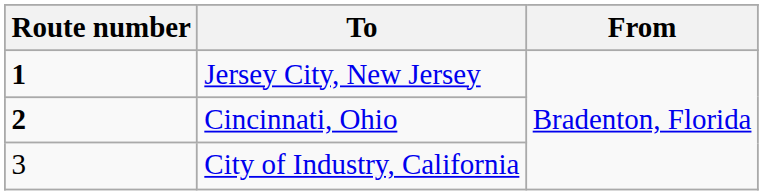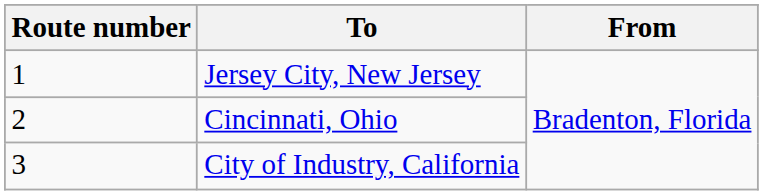(19, 73) bold -> (19, 73) normal
(19, 119) bold -> (19, 119) normal
